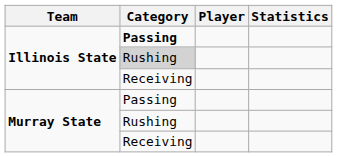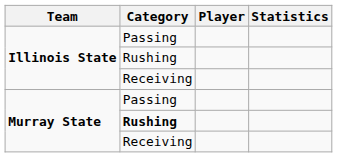(150, 37) bold -> (150, 37) normal
(150, 58) lightgrey background -> (150, 58) no background
(150, 121) normal -> (150, 121) bold
